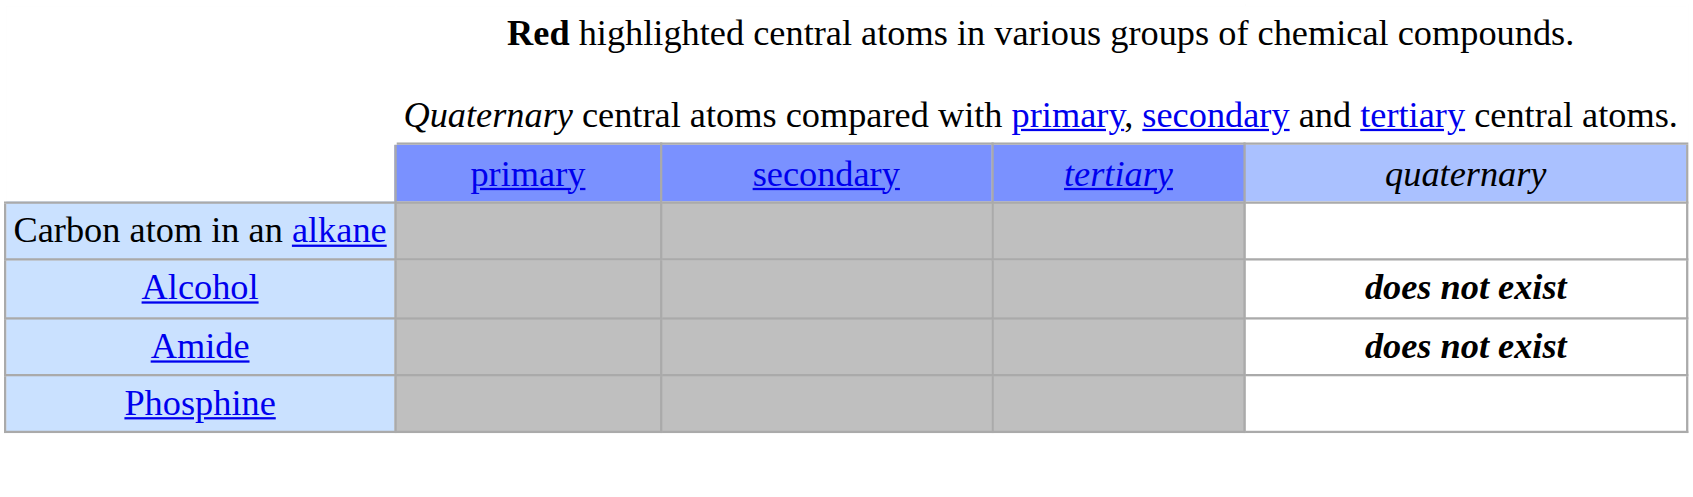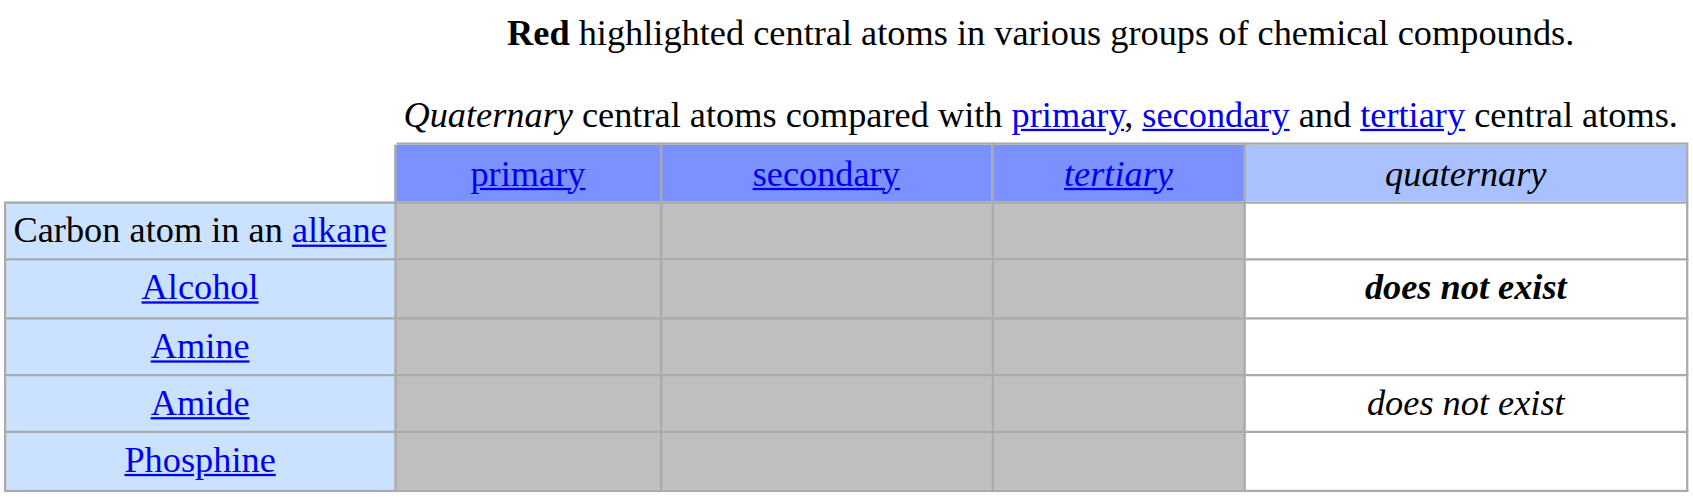+ row: (200, 345)
(1466, 345) bold -> (1466, 403) normal
